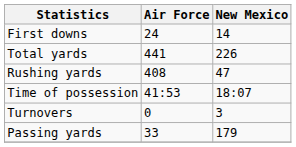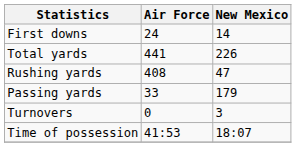rows swapped: (55, 133) <-> (73, 93)
